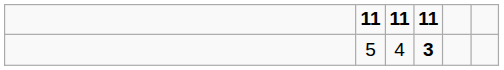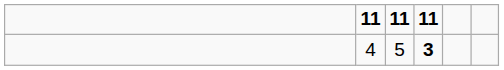(371, 49) 5 -> (371, 49) 4
(399, 49) 4 -> (399, 49) 5
